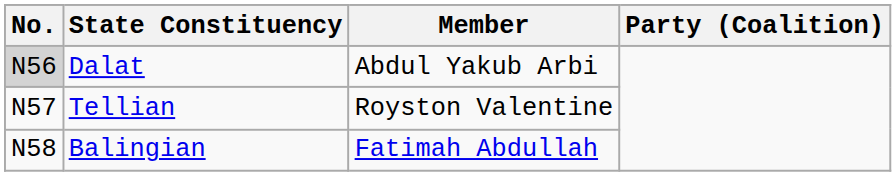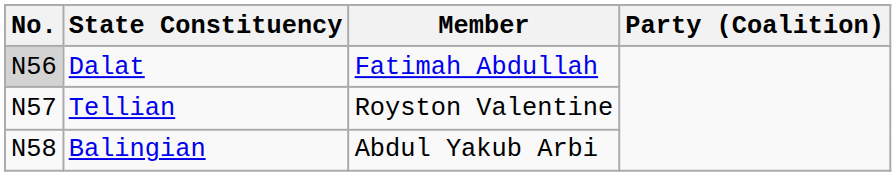(476, 67) Abdul Yakub Arbi -> (476, 67) Fatimah Abdullah
(476, 150) Fatimah Abdullah -> (476, 150) Abdul Yakub Arbi
